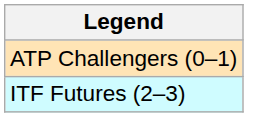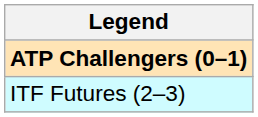(124, 58) normal -> (129, 58) bold
